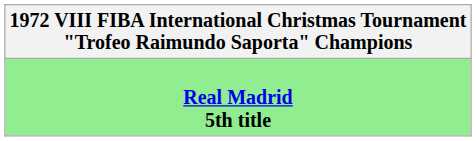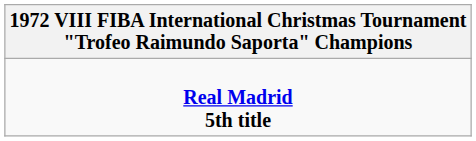(238, 108) lightgreen background -> (238, 108) no background
